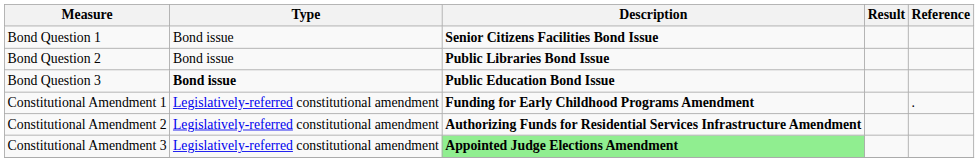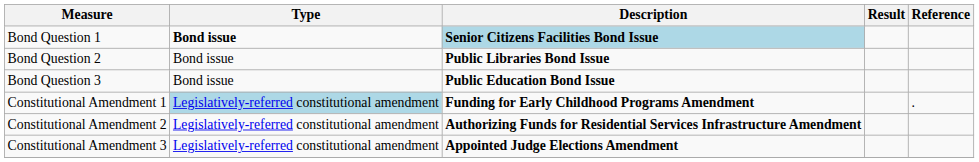(203, 37) normal -> (205, 37) bold
(552, 37) no background -> (552, 37) lightblue background
(205, 80) bold -> (203, 80) normal
(306, 102) no background -> (306, 102) lightblue background
(562, 146) lightgreen background -> (562, 146) no background
